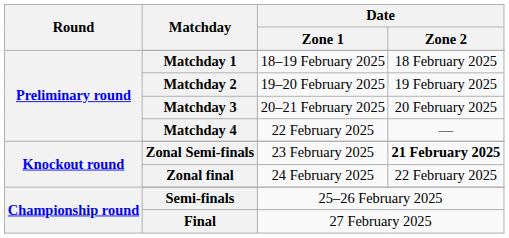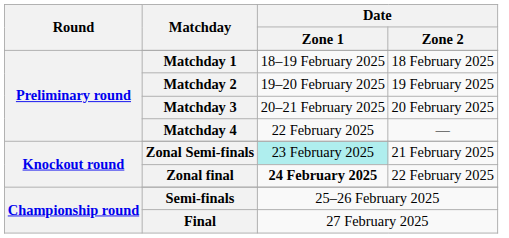(323, 152) no background -> (323, 152) paleturquoise background
(446, 152) bold -> (443, 152) normal
(323, 175) normal -> (323, 175) bold
